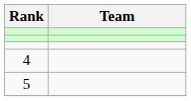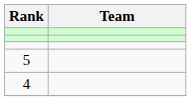(26, 60) 4 -> (26, 60) 5
(26, 84) 5 -> (26, 84) 4
